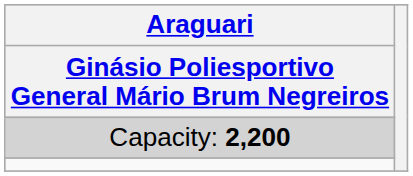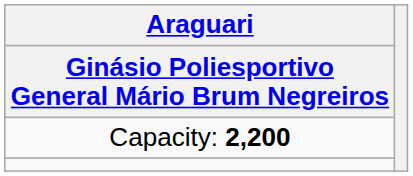(200, 137) lightgrey background -> (200, 137) no background
